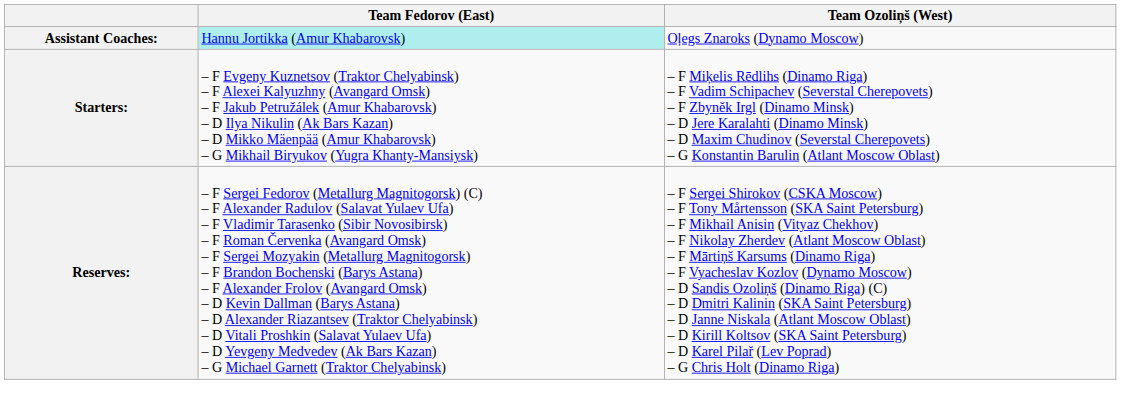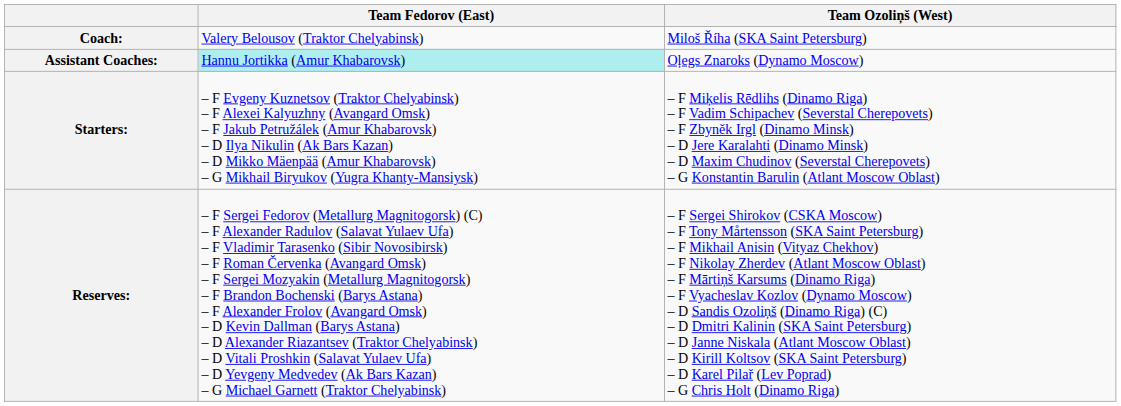+ row: (101, 37)
